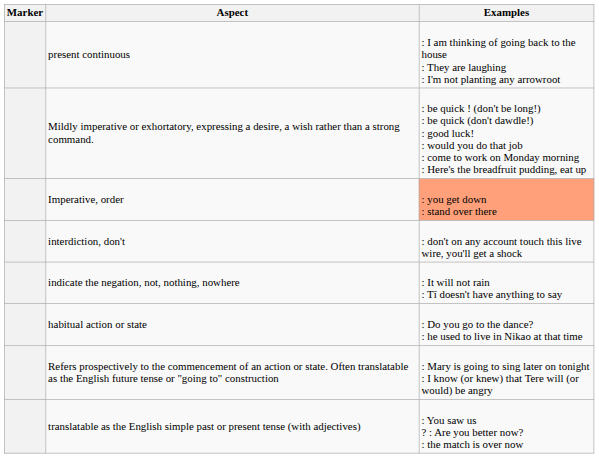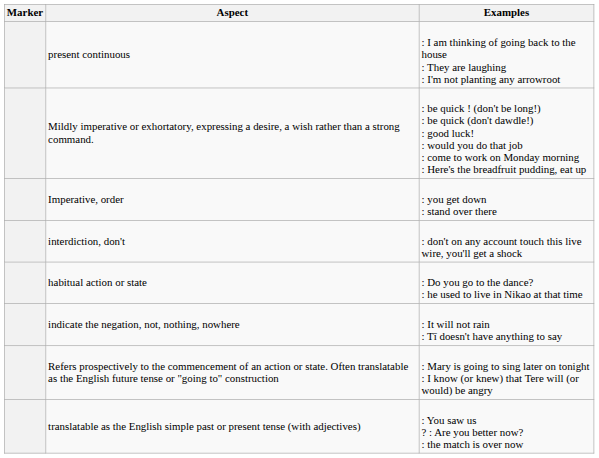(459, 205) lightsalmon background -> (459, 205) no background
rows swapped: (144, 283) <-> (98, 324)
